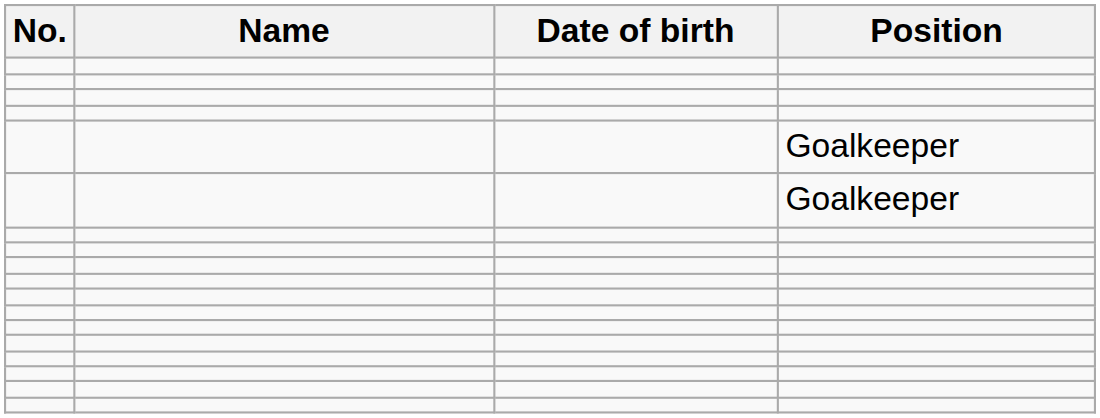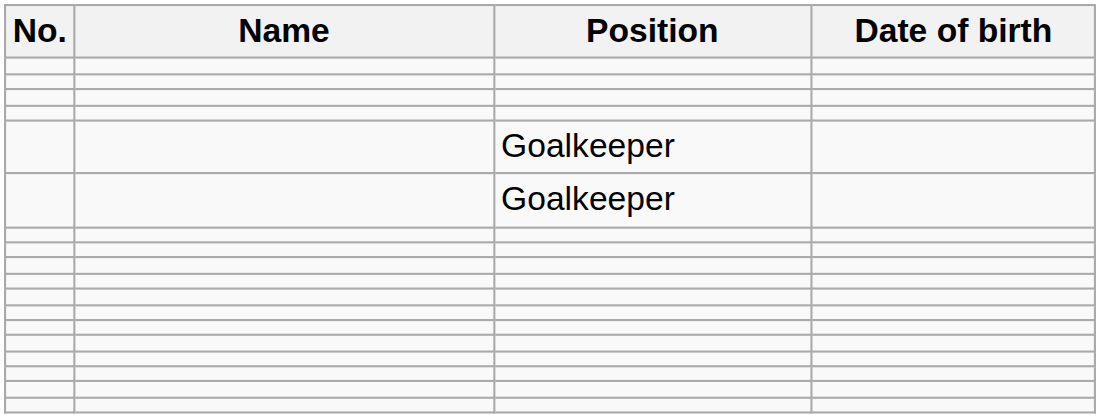columns swapped: (636, 31) <-> (937, 31)
